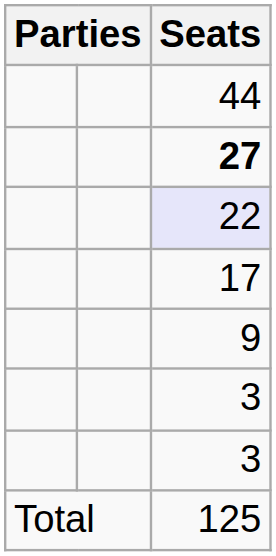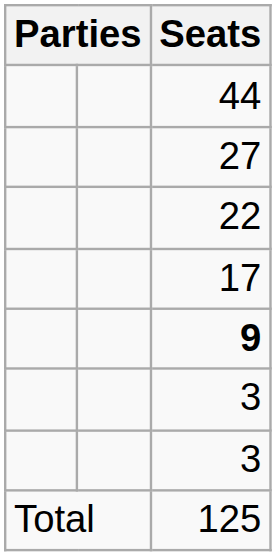(240, 156) bold -> (240, 156) normal
(240, 216) lavender background -> (240, 216) no background
(251, 338) normal -> (251, 338) bold
